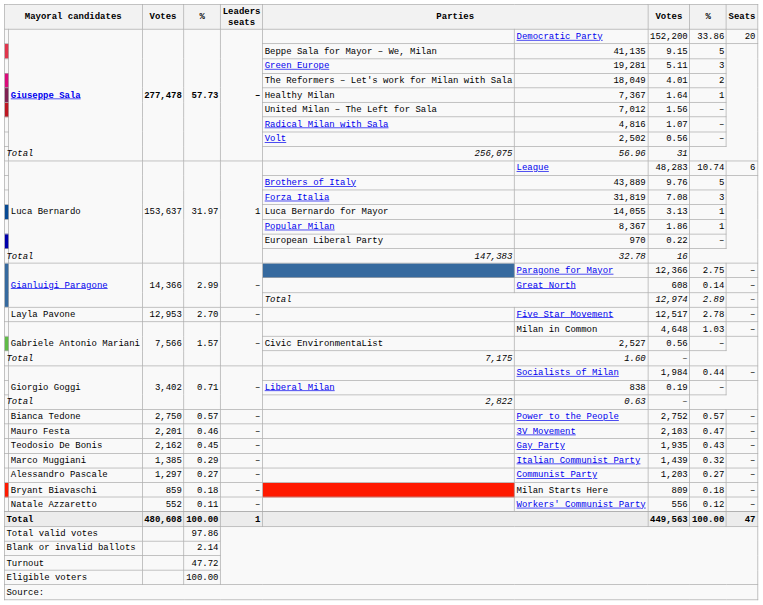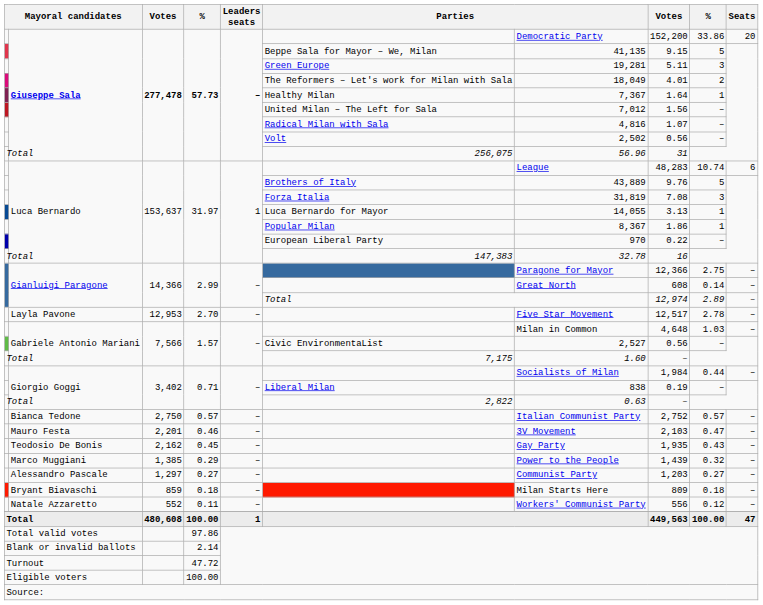(568, 417) Power to the People -> (578, 417) Italian Communist Party
(578, 461) Italian Communist Party -> (568, 461) Power to the People
